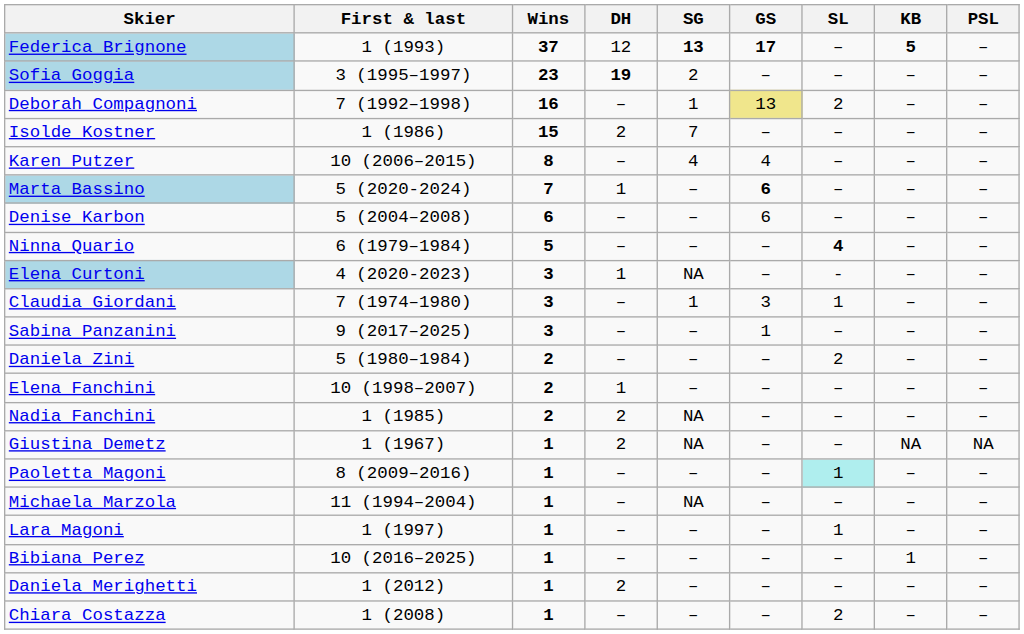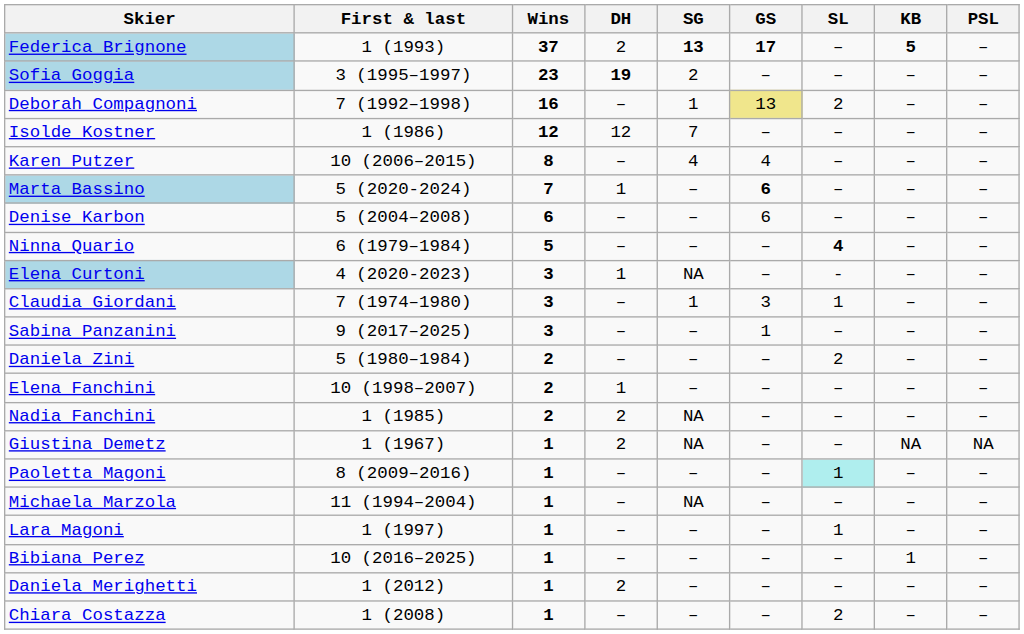(621, 47) 12 -> (621, 47) 2
(548, 132) 15 -> (548, 132) 12
(621, 132) 2 -> (621, 132) 12
